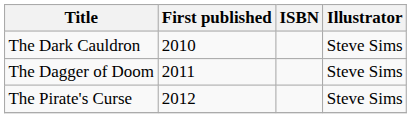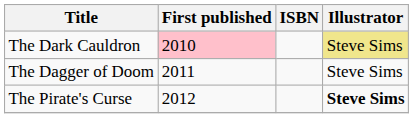(179, 44) no background -> (179, 44) pink background
(365, 44) no background -> (365, 44) khaki background
(365, 98) normal -> (366, 98) bold
